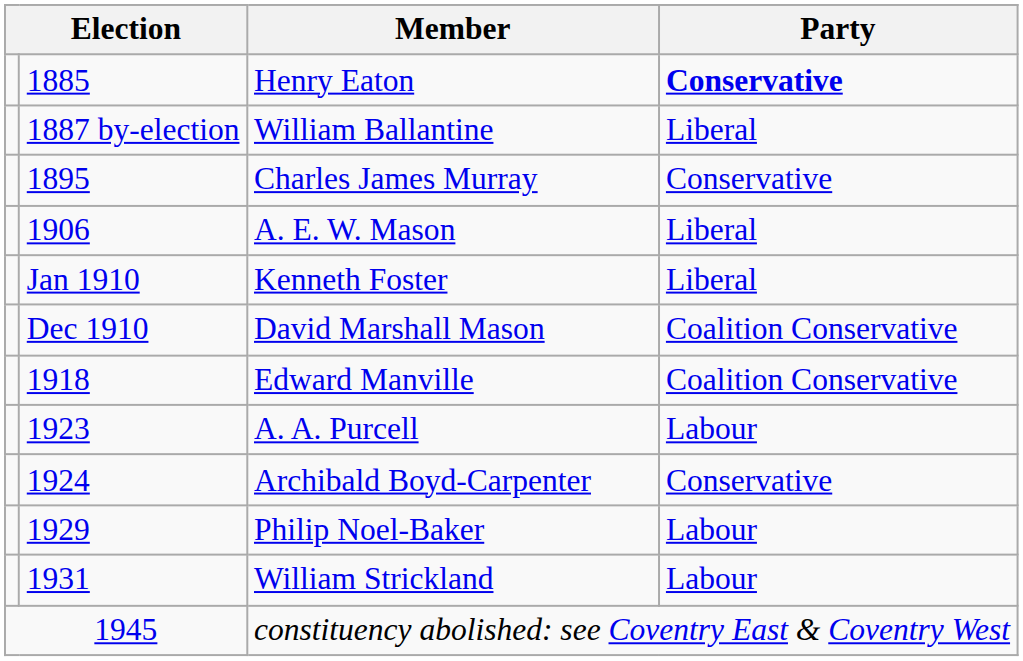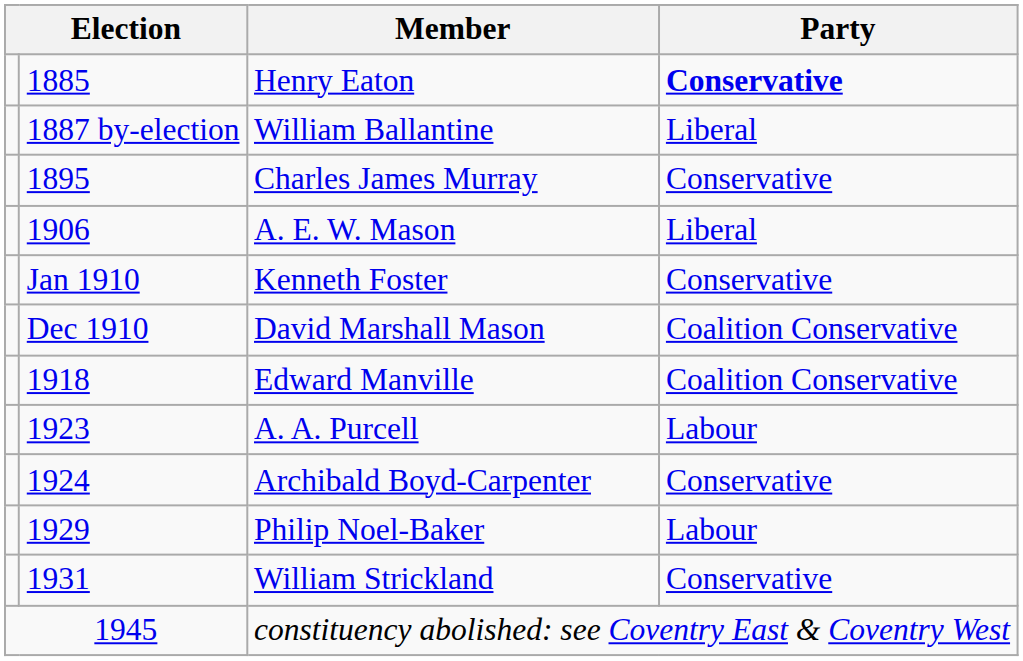(711, 279) Liberal -> (749, 279) Conservative
(711, 579) Labour -> (749, 579) Conservative
